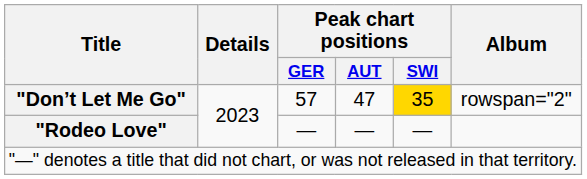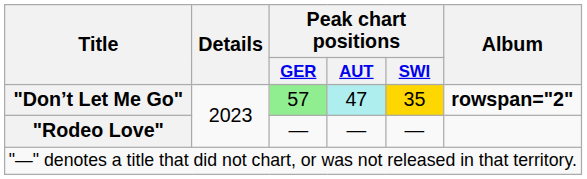(306, 99) no background -> (298, 99) lightgreen background
(364, 99) no background -> (356, 99) paleturquoise background
(516, 99) normal -> (512, 99) bold
